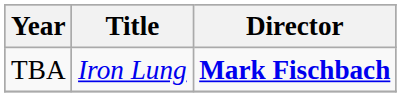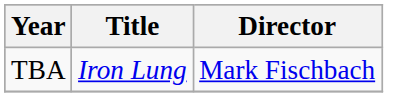(295, 69) bold -> (287, 69) normal
